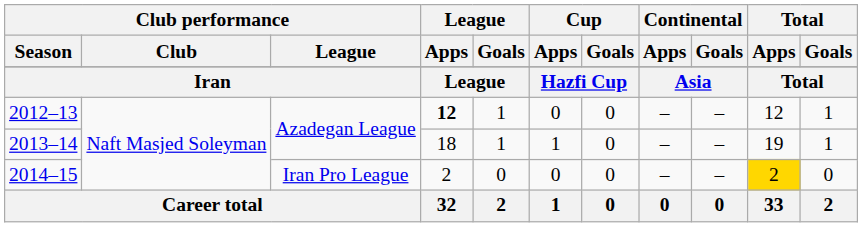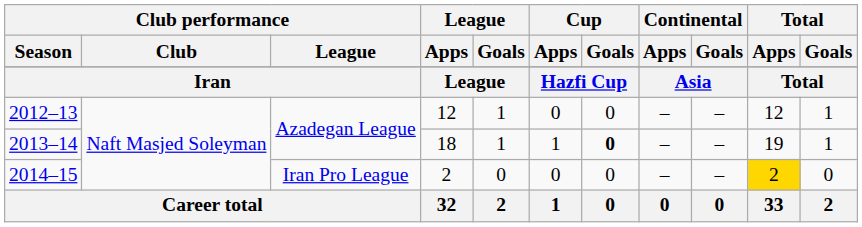(446, 112) bold -> (446, 112) normal
(610, 143) normal -> (610, 143) bold
